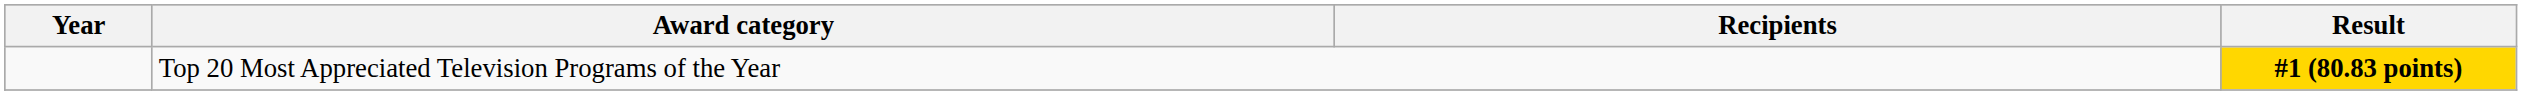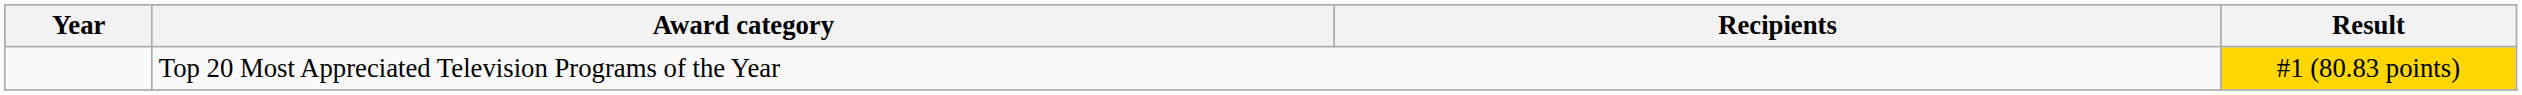(2368, 68) bold -> (2368, 68) normal
